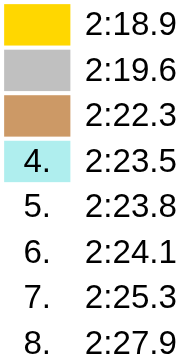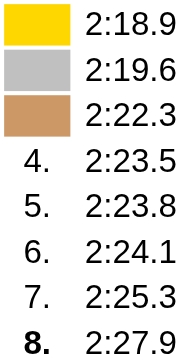(37, 160) paleturquoise background -> (37, 160) no background
(37, 343) normal -> (37, 343) bold
